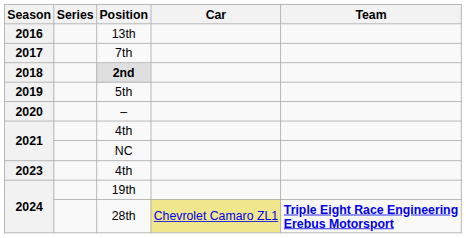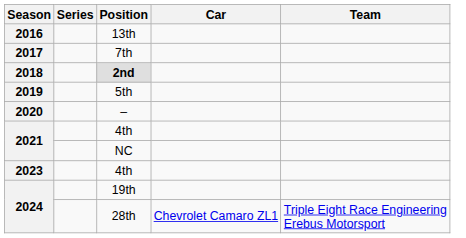(216, 216) khaki background -> (216, 216) no background
(371, 216) bold -> (365, 216) normal
